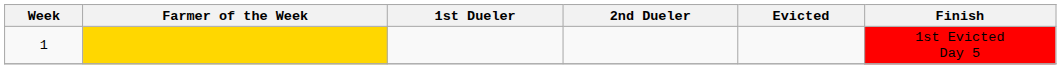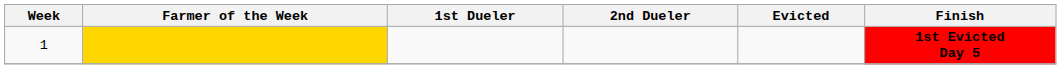(960, 45) normal -> (960, 45) bold
